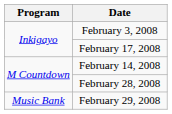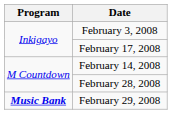(38, 100) normal -> (38, 100) bold
